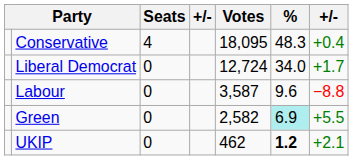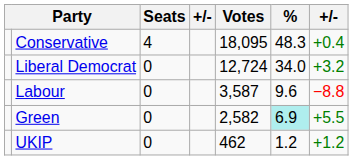(329, 67) +1.7 -> (329, 67) +3.2
(286, 142) bold -> (286, 142) normal
(329, 142) +2.1 -> (329, 142) +1.2
